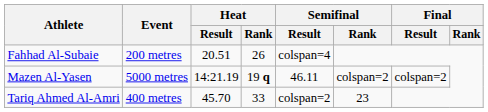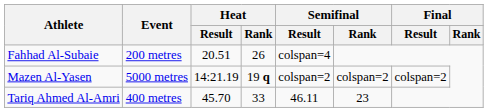(304, 76) 46.11 -> (304, 76) colspan=2
(304, 97) colspan=2 -> (304, 97) 46.11
